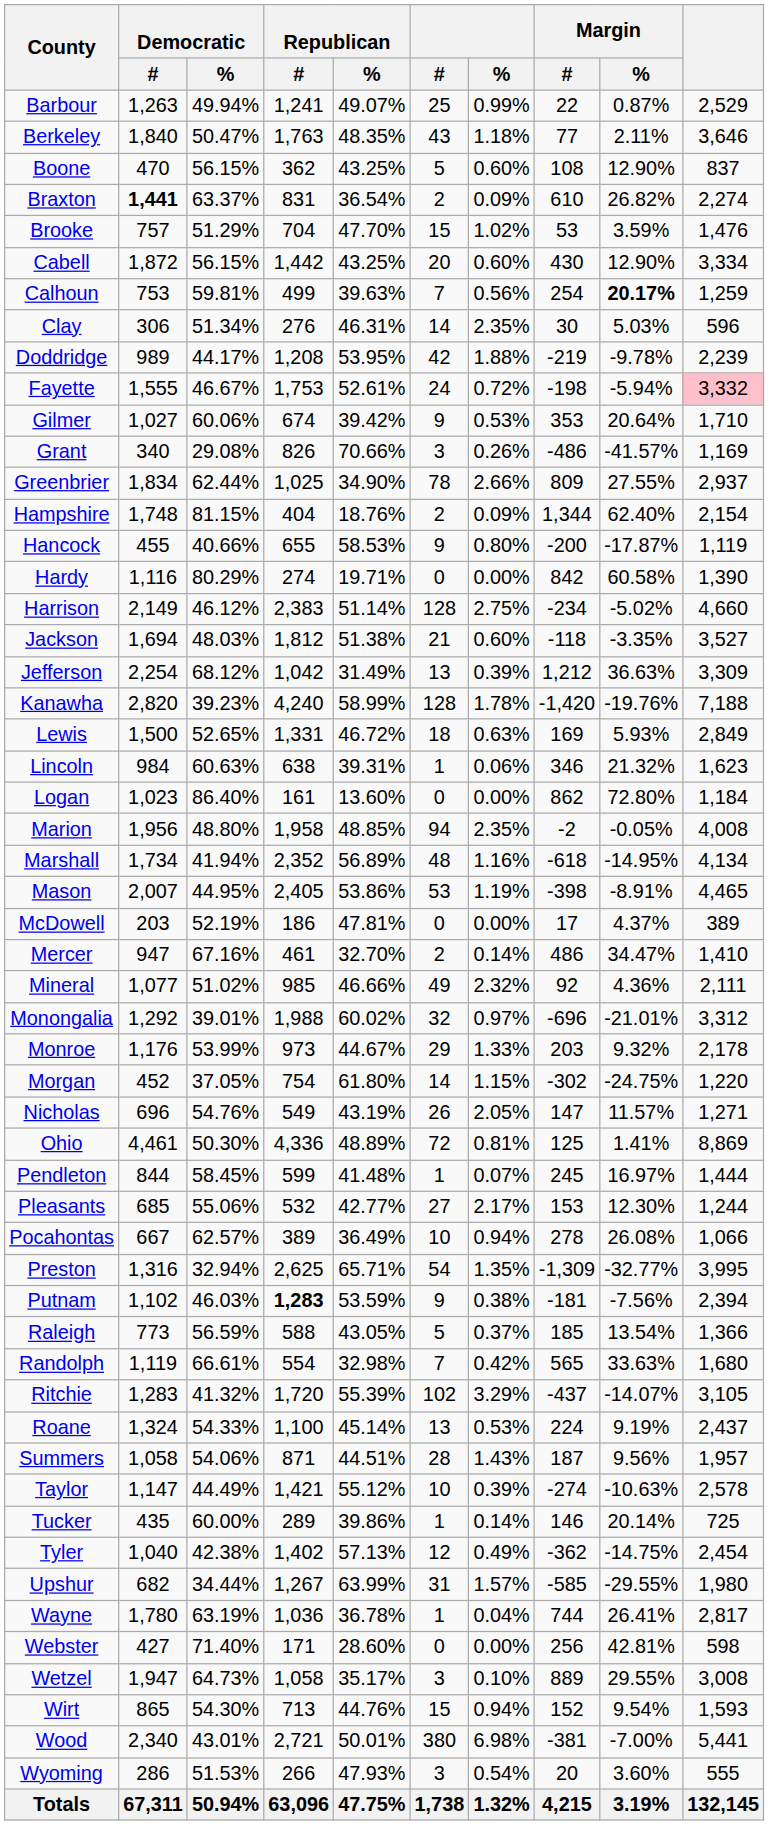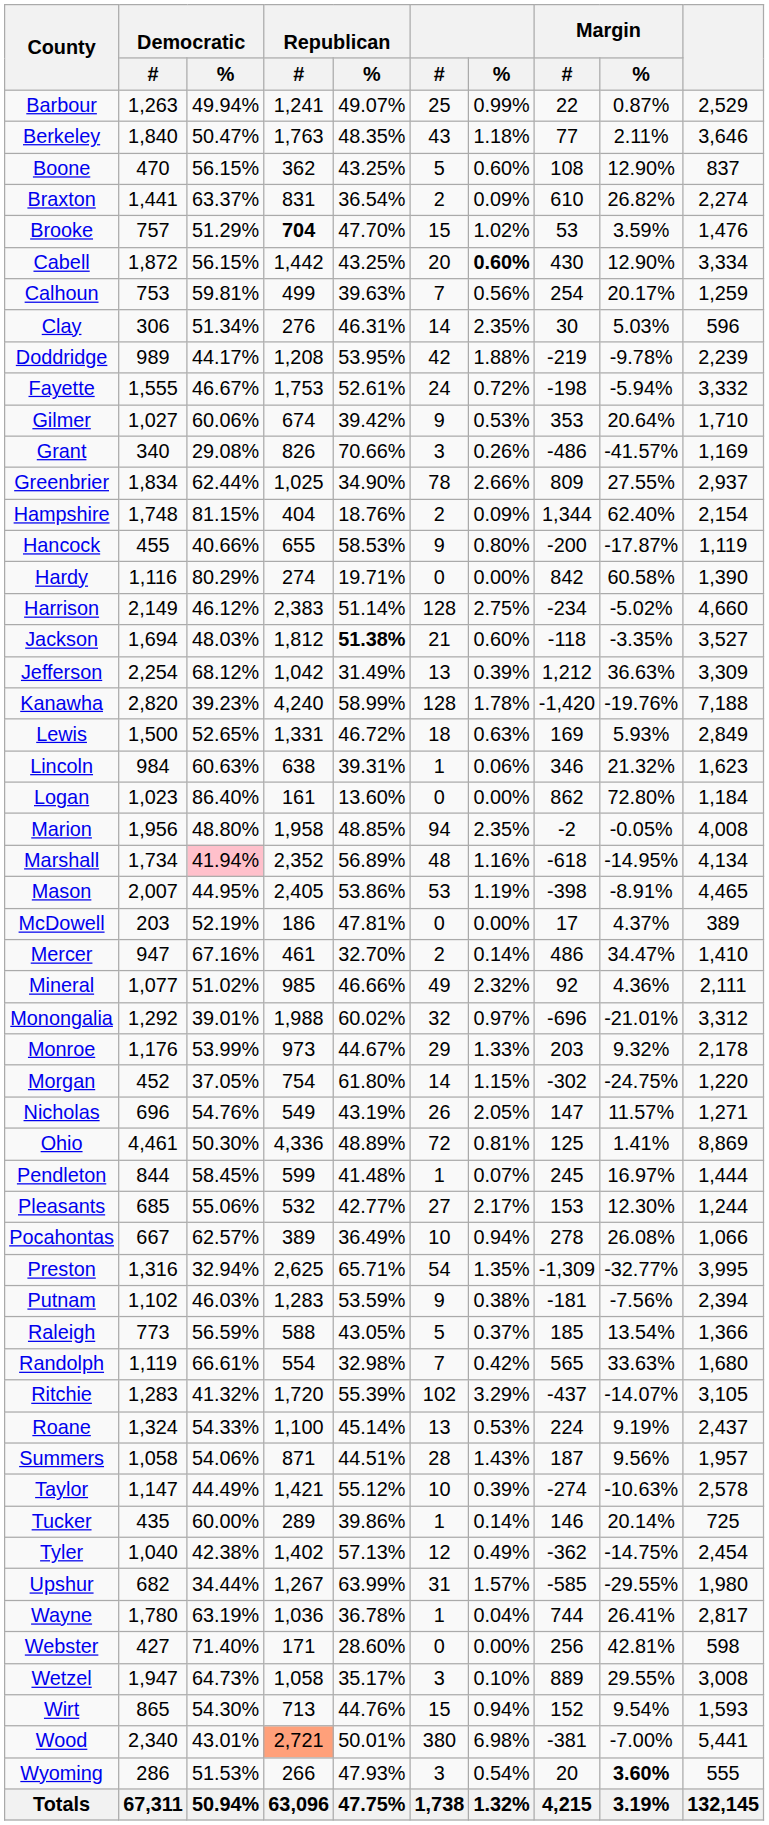(153, 199) bold -> (153, 199) normal
(299, 231) normal -> (299, 231) bold
(502, 262) normal -> (502, 262) bold
(641, 294) bold -> (641, 294) normal
(723, 388) pink background -> (723, 388) no background
(372, 640) normal -> (372, 640) bold
(226, 860) no background -> (226, 860) pink background
(299, 1301) bold -> (299, 1301) normal
(299, 1741) no background -> (299, 1741) lightsalmon background
(641, 1773) normal -> (641, 1773) bold
